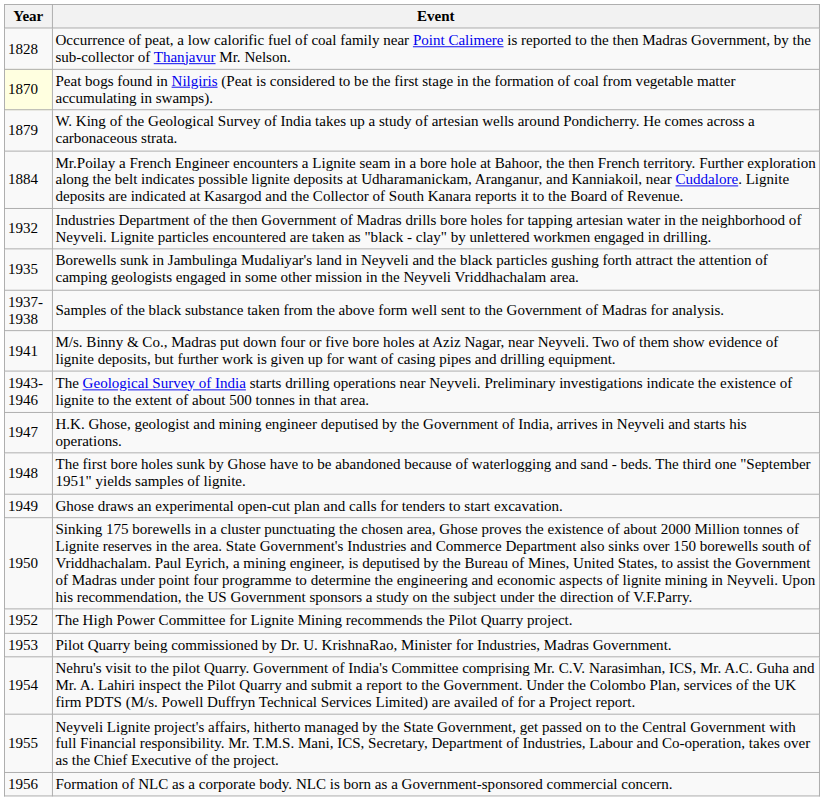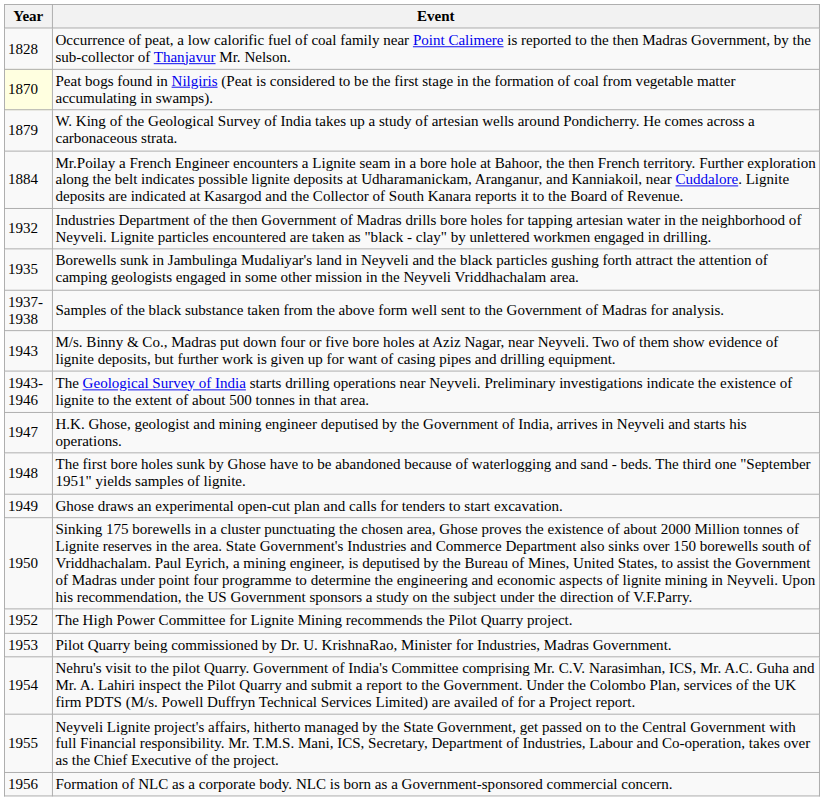(23, 351) 1941 -> (23, 351) 1943
